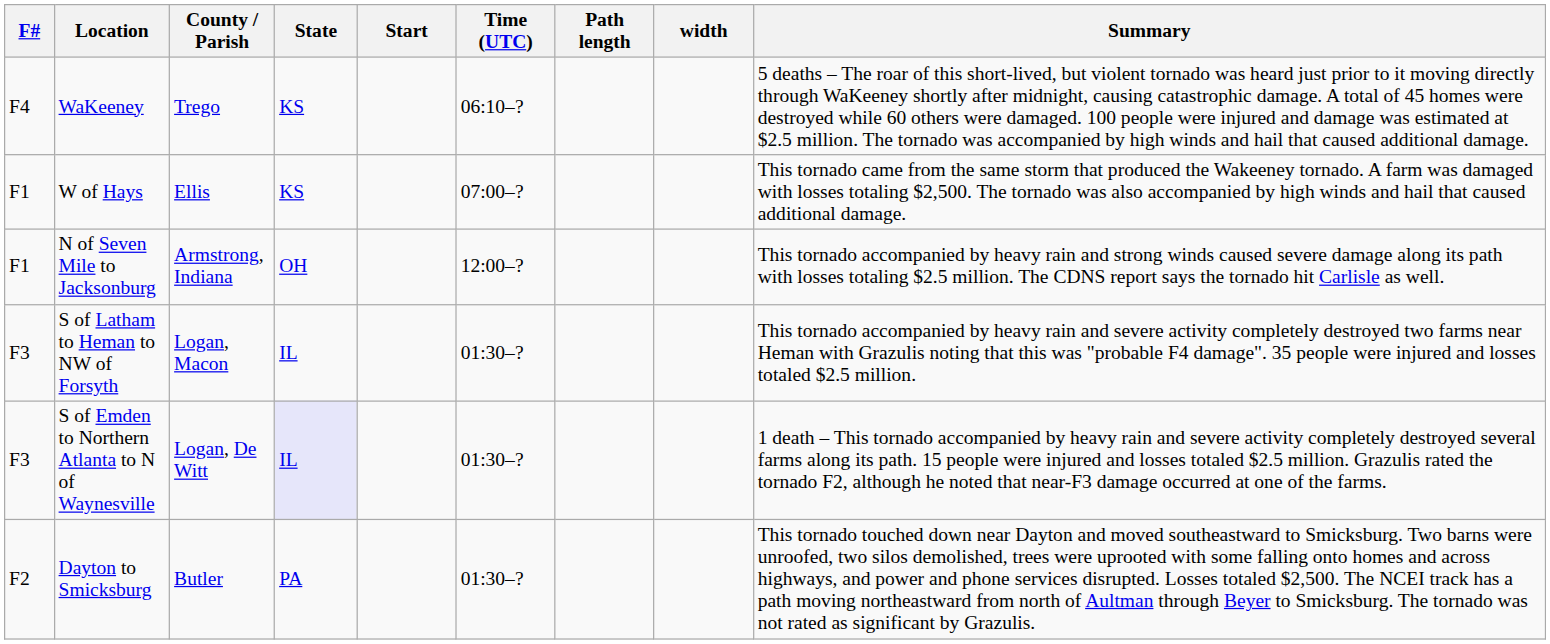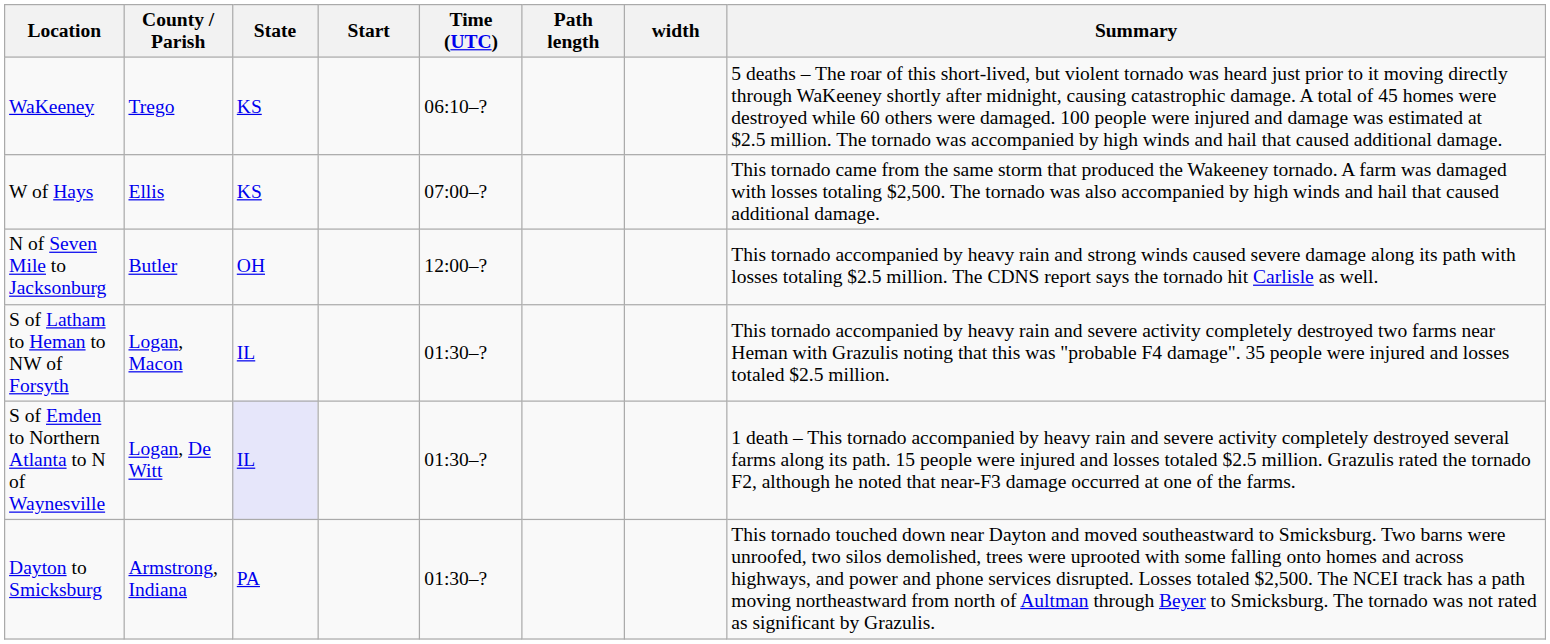- column: (29, 30)
(219, 266) Armstrong, Indiana -> (153, 266) Butler
(199, 579) Butler -> (173, 579) Armstrong, Indiana
